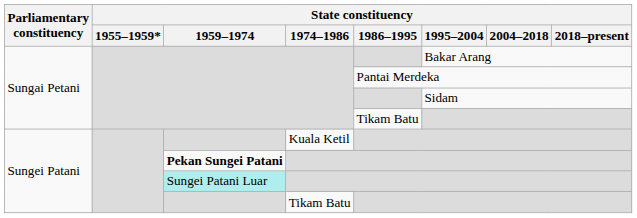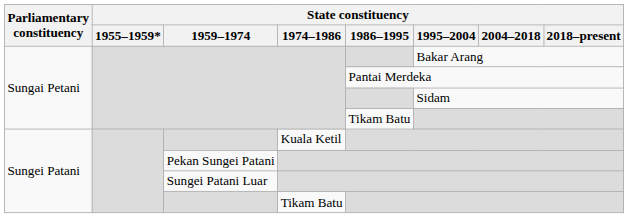(225, 160) bold -> (221, 160) normal
(217, 181) paleturquoise background -> (217, 181) no background
